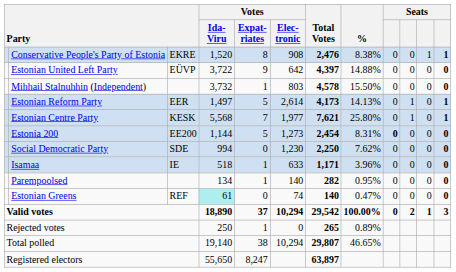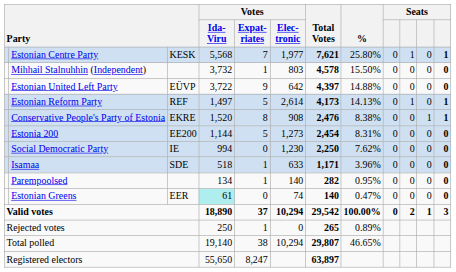rows swapped: (55, 117) <-> (88, 54)
rows swapped: (79, 86) <-> (64, 70)
(179, 102) EER -> (179, 102) REF
(395, 133) bold -> (395, 133) normal
(179, 149) SDE -> (174, 149) IE
(174, 165) IE -> (179, 165) SDE
(179, 196) REF -> (179, 196) EER
